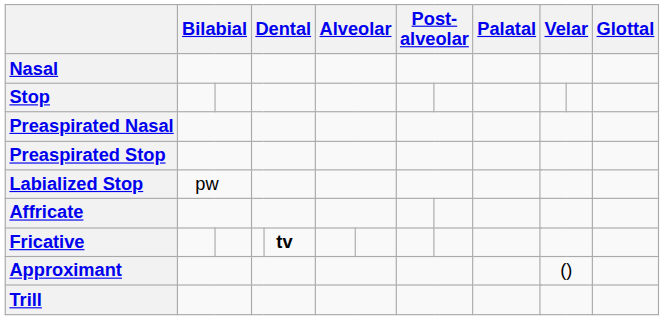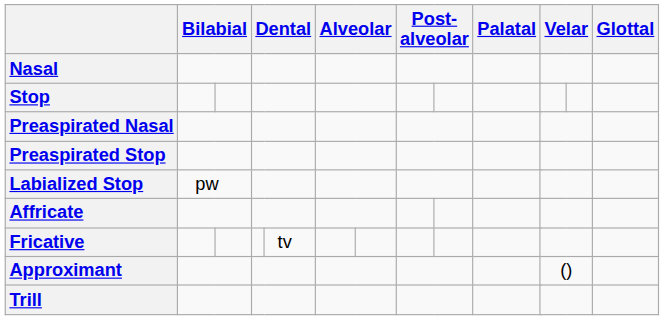(289, 241) bold -> (290, 241) normal
